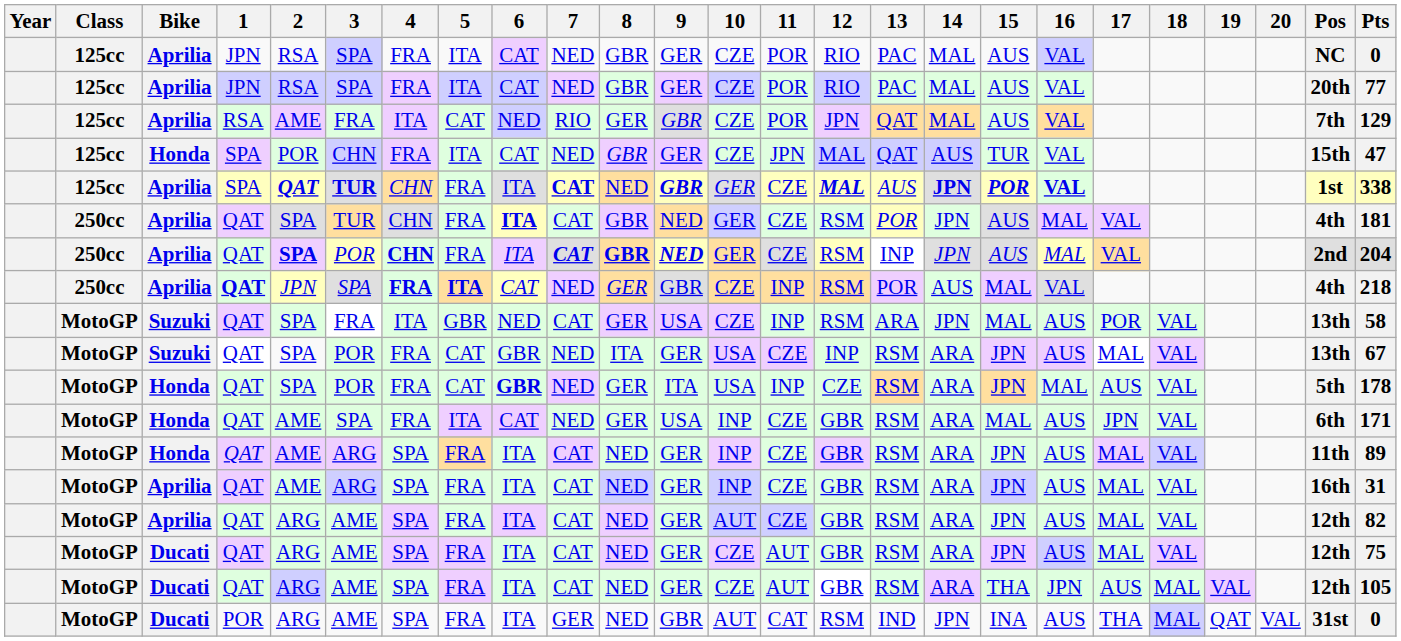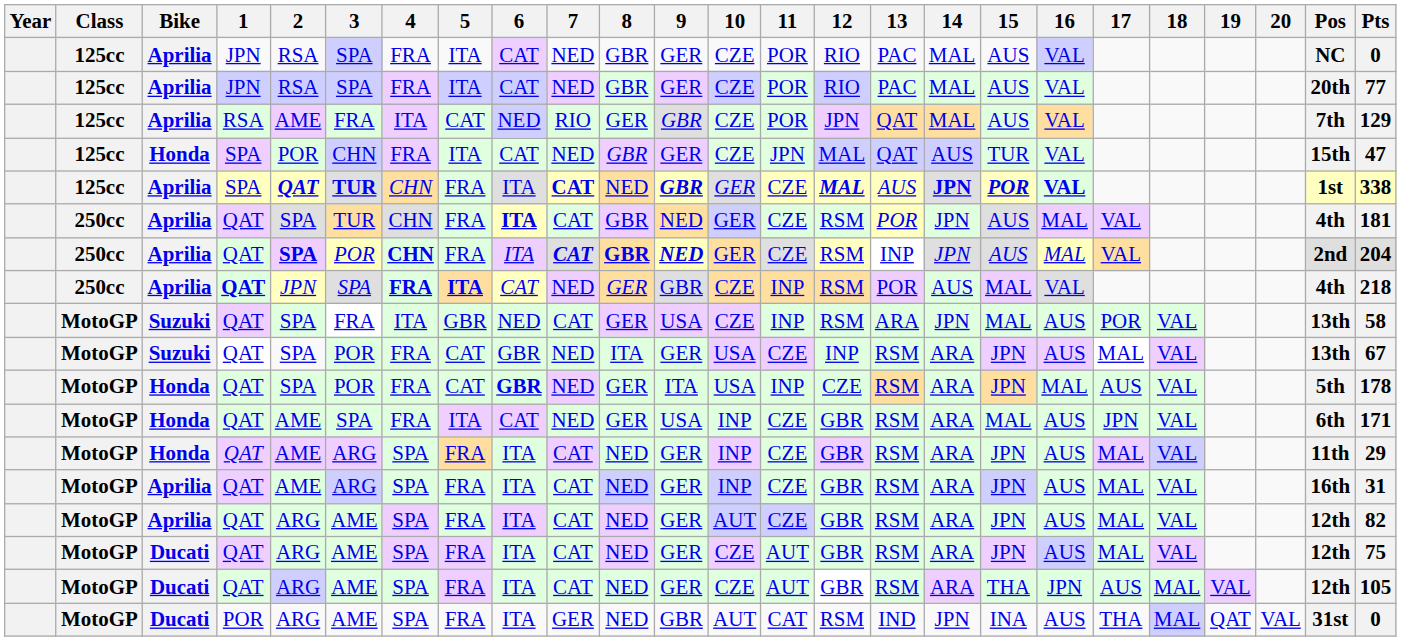(1375, 453) 89 -> (1375, 453) 29
